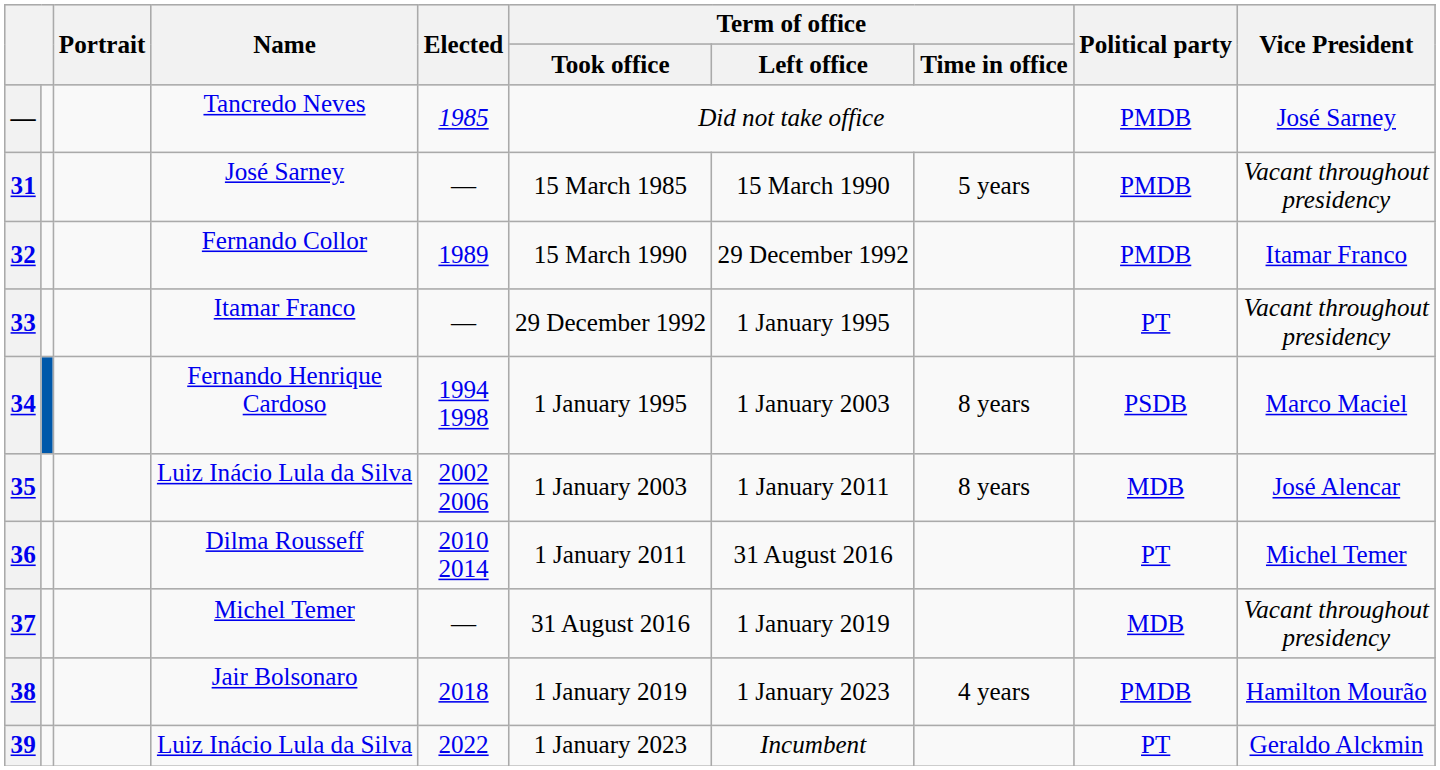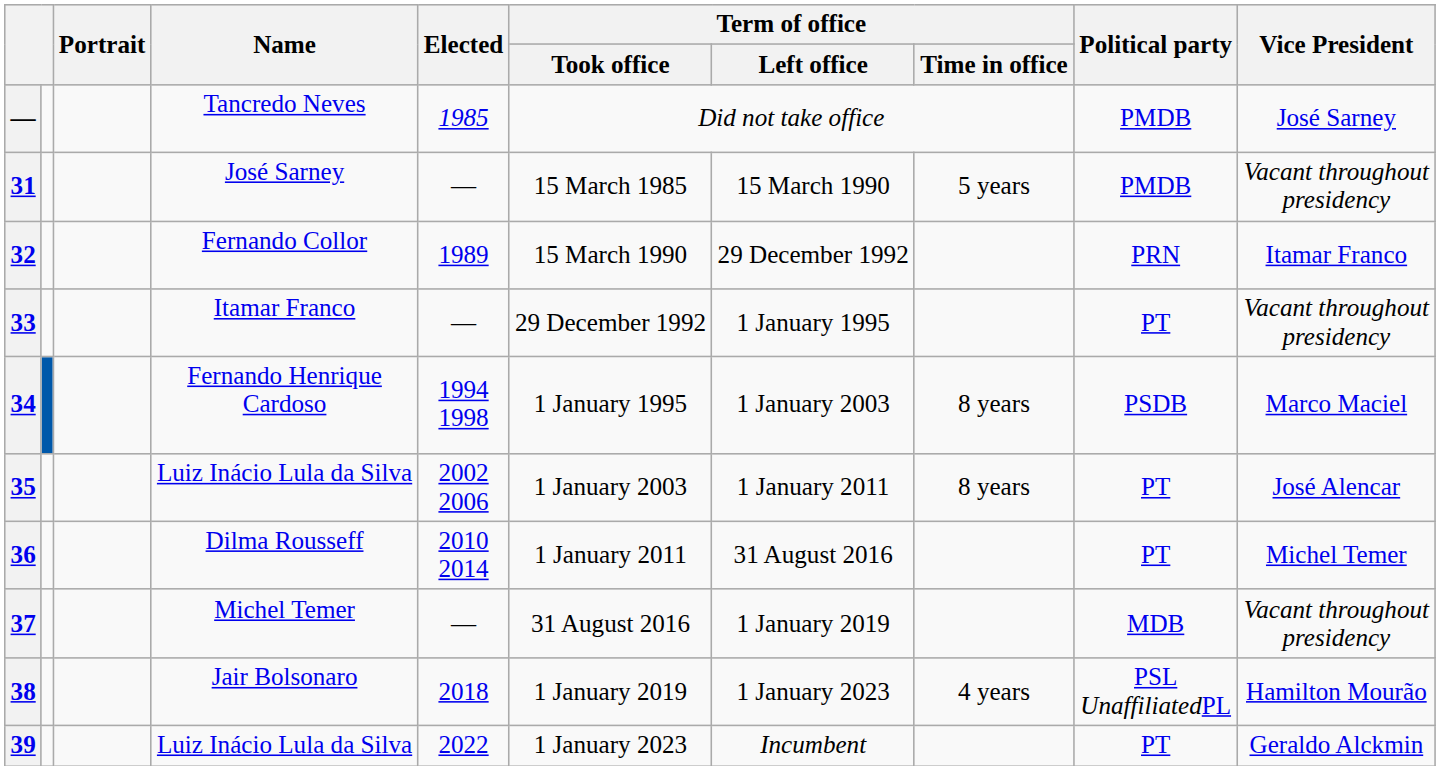(1156, 254) PMDB -> (1156, 254) PRN
(1156, 486) MDB -> (1156, 486) PT
(1156, 691) PMDB -> (1156, 691) PSL UnaffiliatedPL
